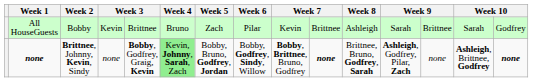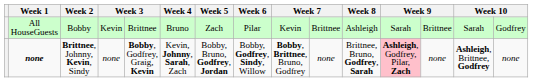(178, 57) lightgreen background -> (178, 57) no background
(326, 57) bold -> (326, 57) normal
(401, 57) no background -> (401, 57) pink background
(511, 57) bold -> (511, 57) normal
